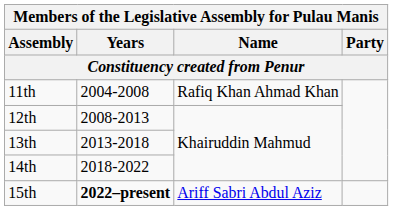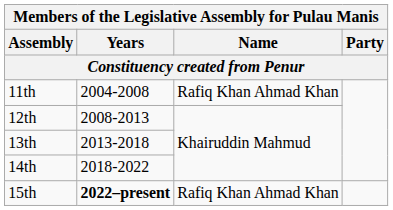(250, 192) Ariff Sabri Abdul Aziz -> (258, 192) Rafiq Khan Ahmad Khan
